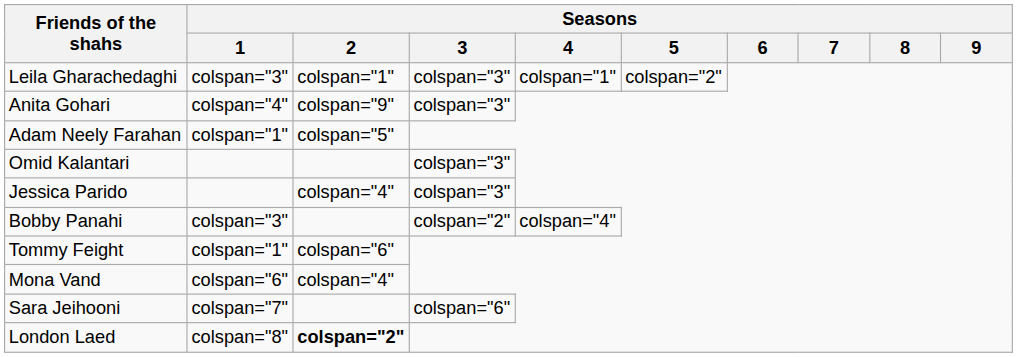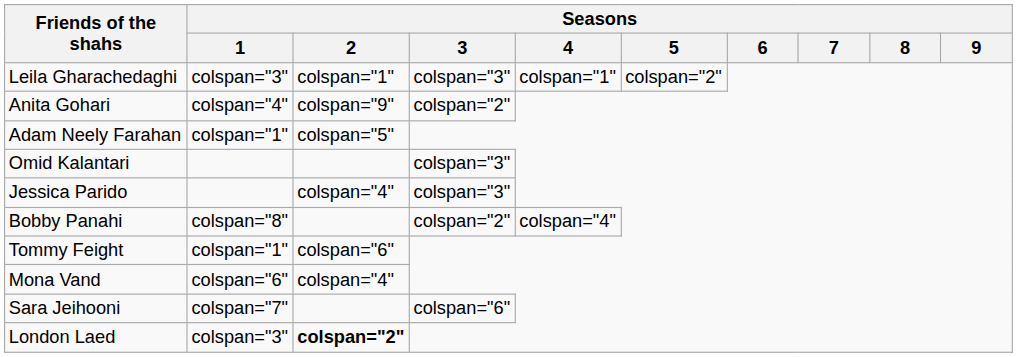(462, 105) colspan="3" -> (462, 105) colspan="2"
(240, 221) colspan="3" -> (240, 221) colspan="8"
(240, 337) colspan="8" -> (240, 337) colspan="3"
